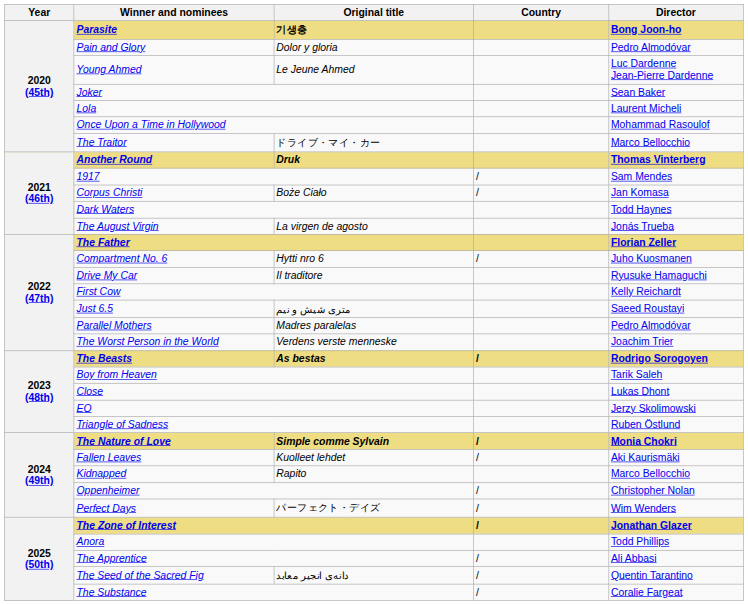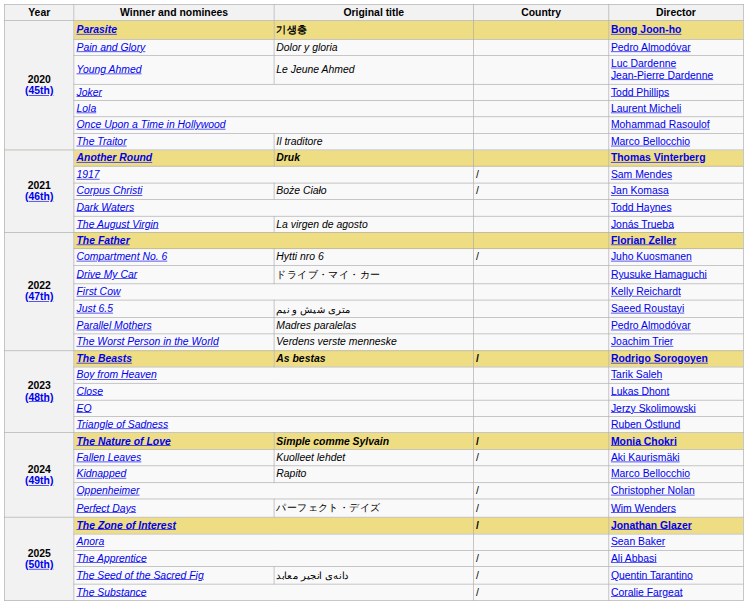(638, 92) Sean Baker -> (640, 92) Todd Phillips
(328, 142) ドライブ・マイ・カー -> (299, 141) Il traditore
(299, 275) Il traditore -> (328, 274) ドライブ・マイ・カー
(640, 542) Todd Phillips -> (638, 542) Sean Baker
